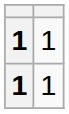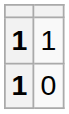(48, 85) 1 -> (48, 85) 0
